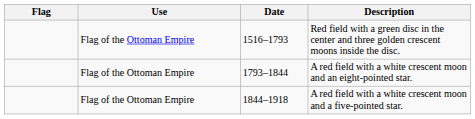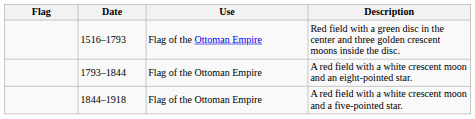columns swapped: (274, 12) <-> (159, 12)
